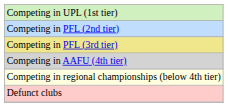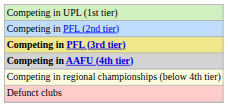(62, 44) normal -> (66, 44) bold
(67, 61) normal -> (70, 61) bold
